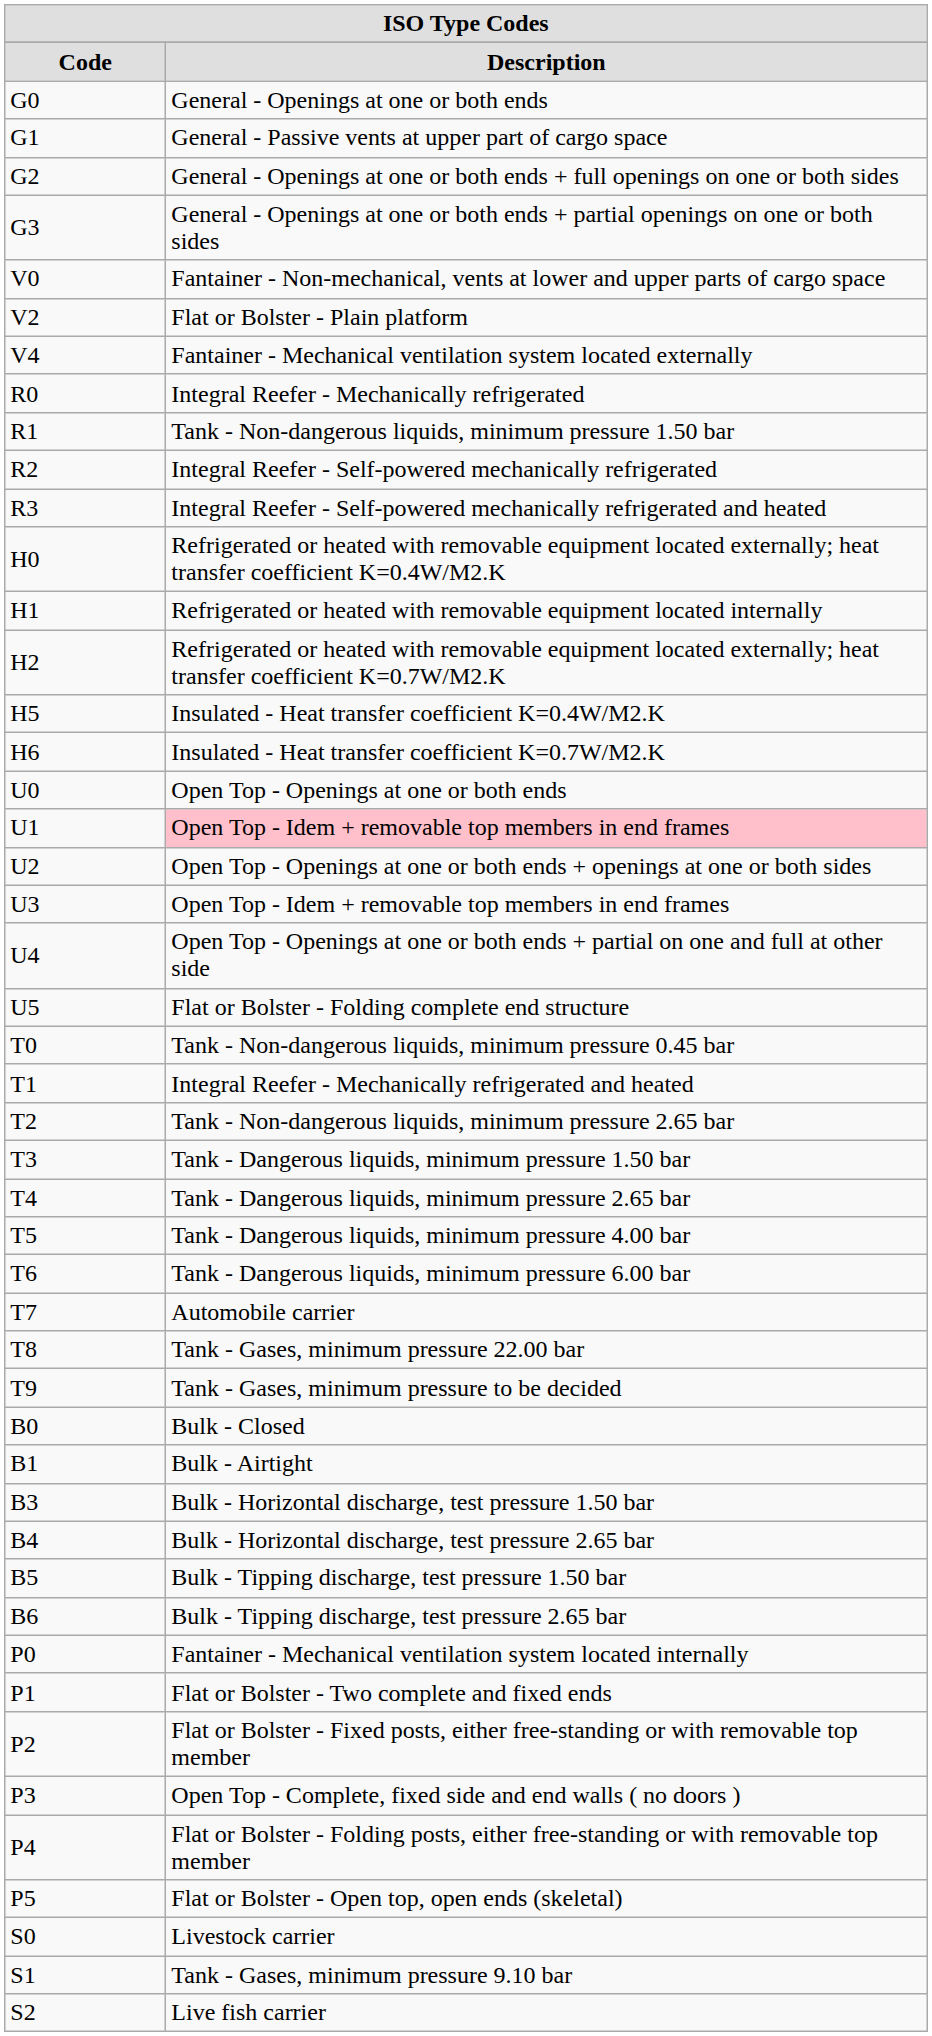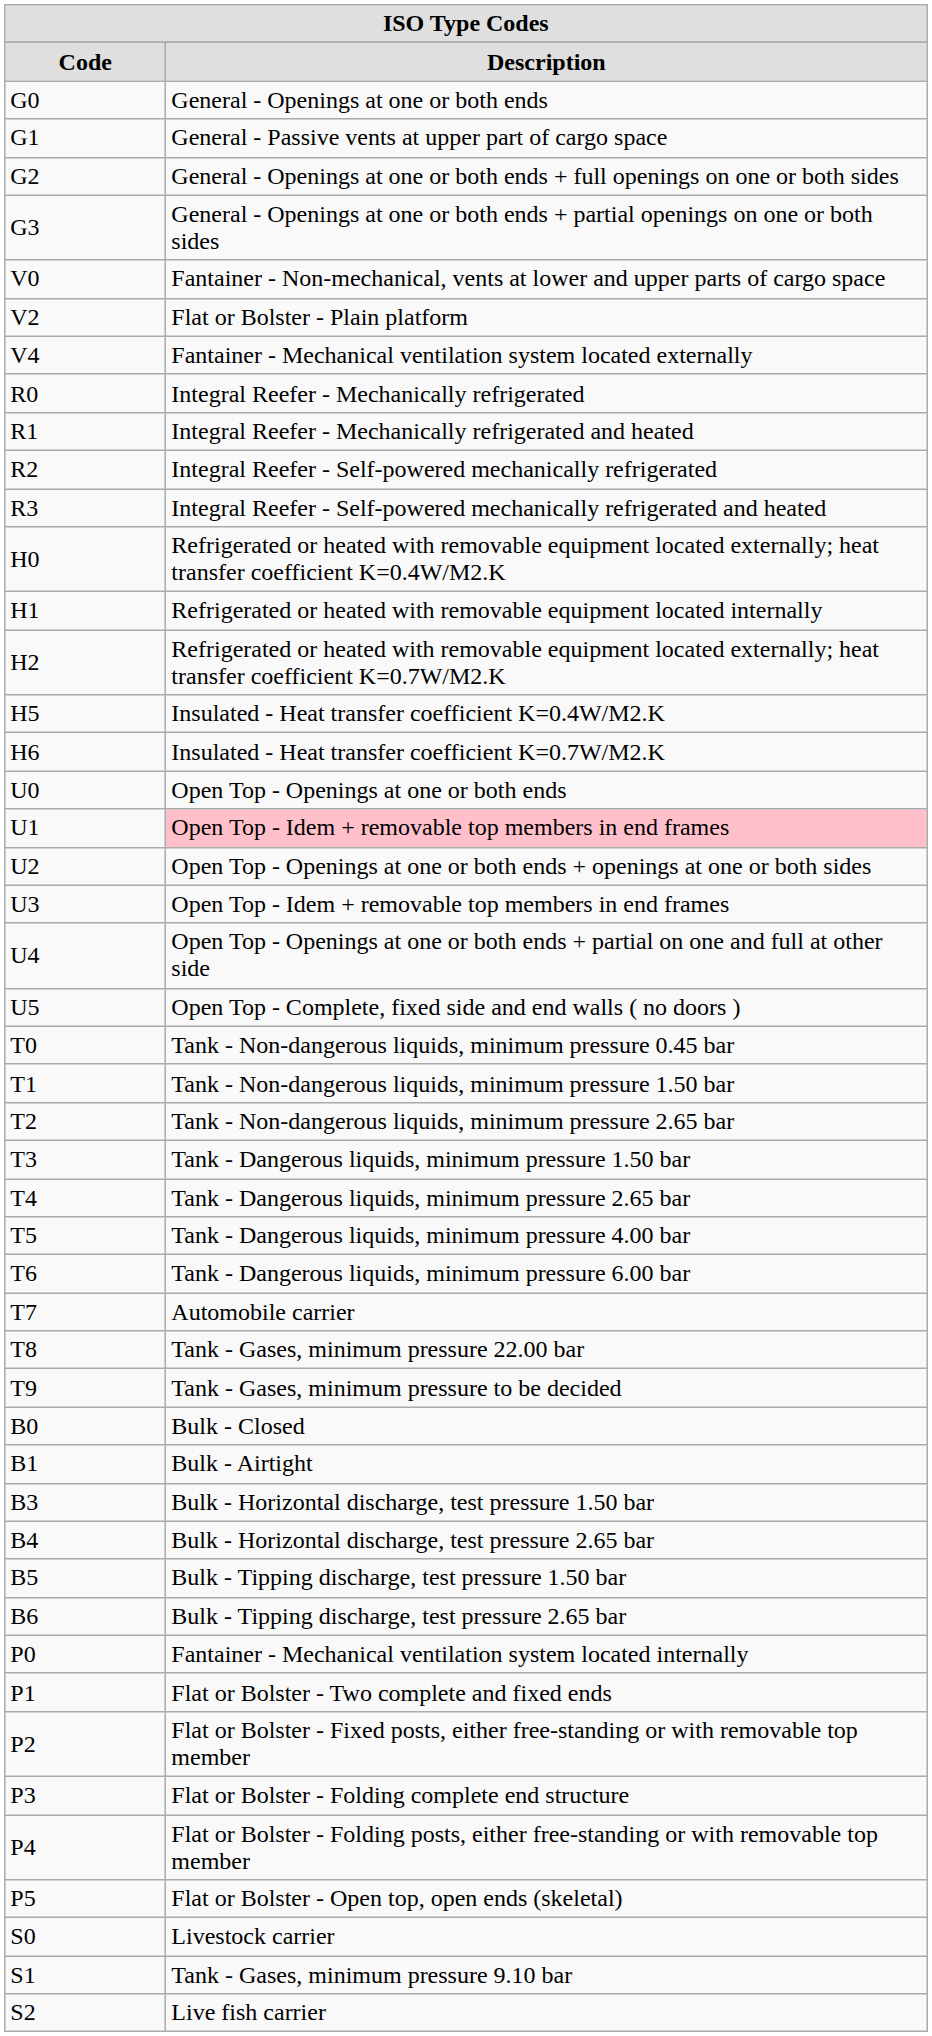(453, 431) Tank - Non-dangerous liquids, minimum pressure 1.50 bar -> (433, 431) Integral Reefer - Mechanically refrigerated and heated
(400, 1006) Flat or Bolster - Folding complete end structure -> (456, 1006) Open Top - Complete, fixed side and end walls ( no doors )
(433, 1083) Integral Reefer - Mechanically refrigerated and heated -> (453, 1083) Tank - Non-dangerous liquids, minimum pressure 1.50 bar
(456, 1795) Open Top - Complete, fixed side and end walls ( no doors ) -> (400, 1795) Flat or Bolster - Folding complete end structure
